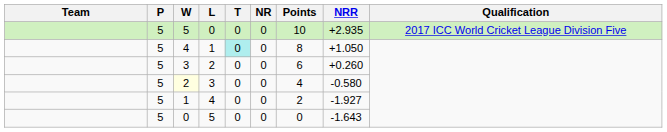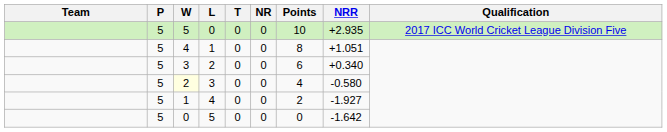(238, 48) paleturquoise background -> (238, 48) no background
(346, 48) +1.050 -> (346, 48) +1.051
(346, 65) +0.260 -> (346, 65) +0.340
(346, 118) -1.643 -> (346, 118) -1.642
